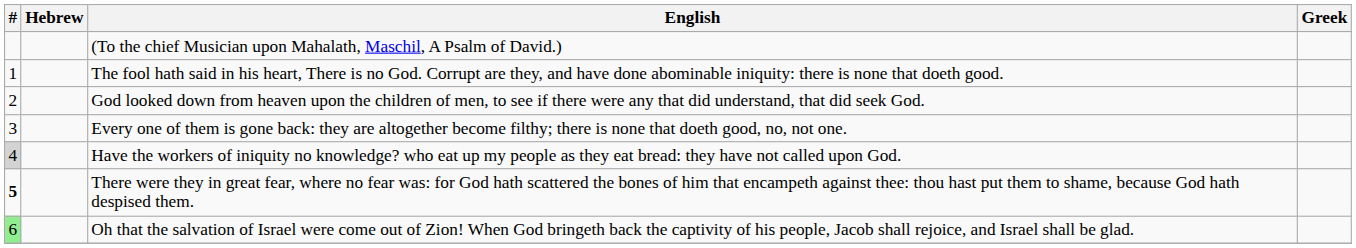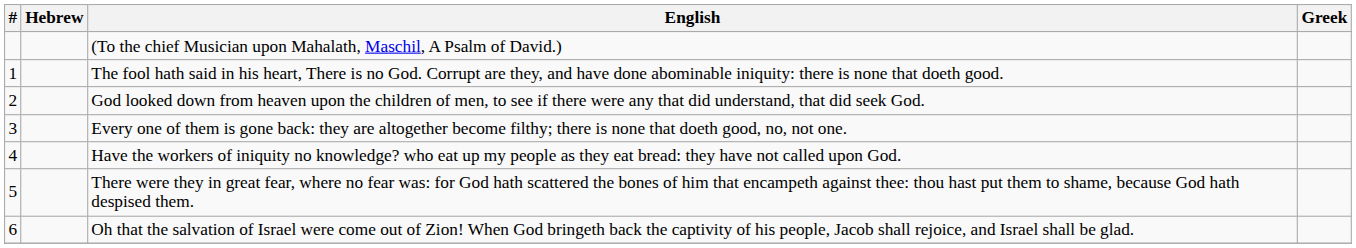(13, 155) lightgrey background -> (13, 155) no background
(13, 192) bold -> (13, 192) normal
(13, 229) lightgreen background -> (13, 229) no background
